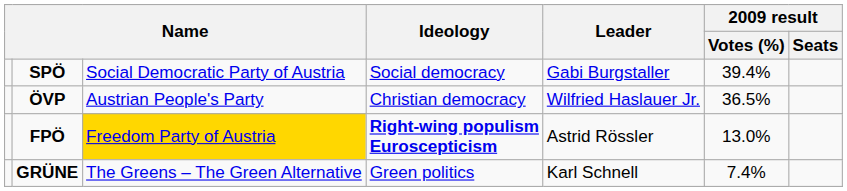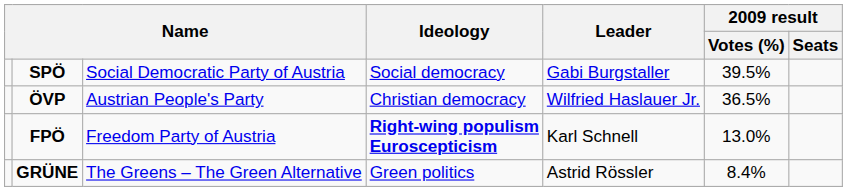(746, 72) 39.4% -> (746, 72) 39.5%
(181, 136) gold background -> (181, 136) no background
(600, 136) Astrid Rössler -> (592, 136) Karl Schnell
(592, 173) Karl Schnell -> (600, 173) Astrid Rössler
(746, 173) 7.4% -> (746, 173) 8.4%
